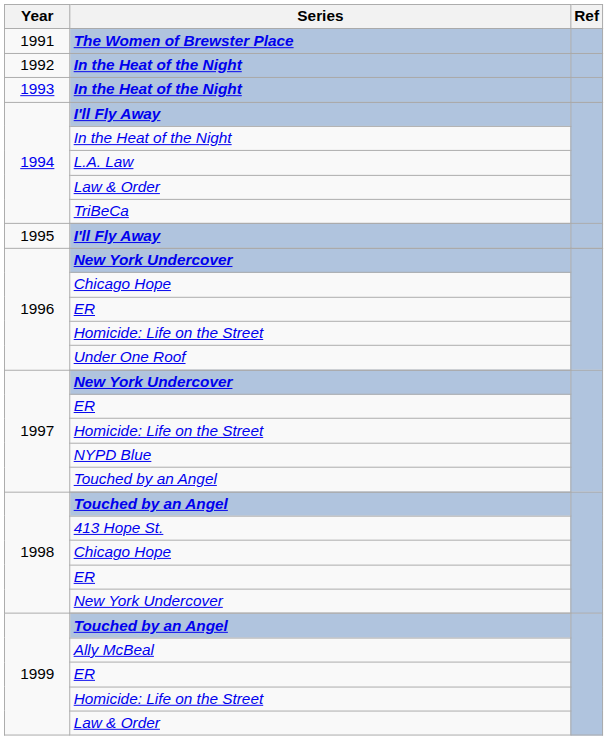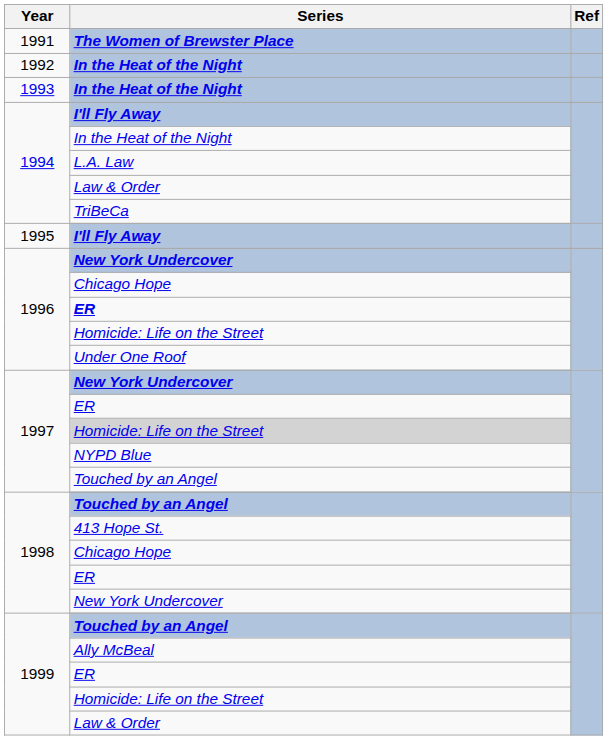(84, 308) normal -> (84, 308) bold
(168, 430) no background -> (168, 430) lightgrey background
